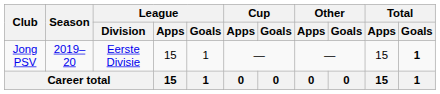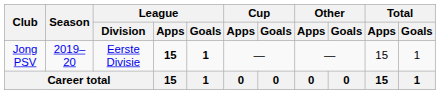(170, 55) normal -> (170, 55) bold
(206, 55) normal -> (206, 55) bold
(417, 55) bold -> (417, 55) normal
